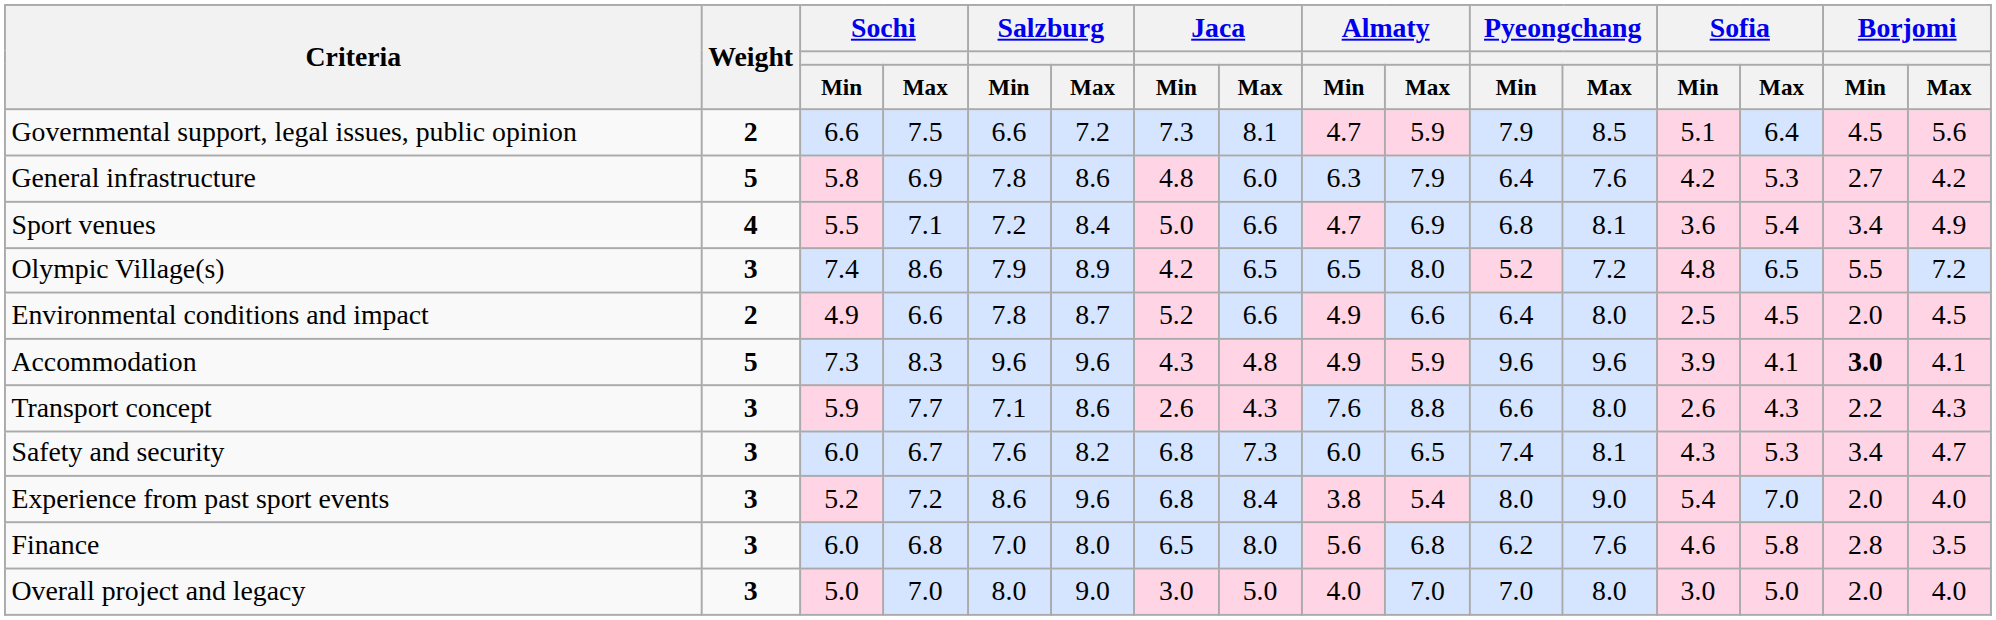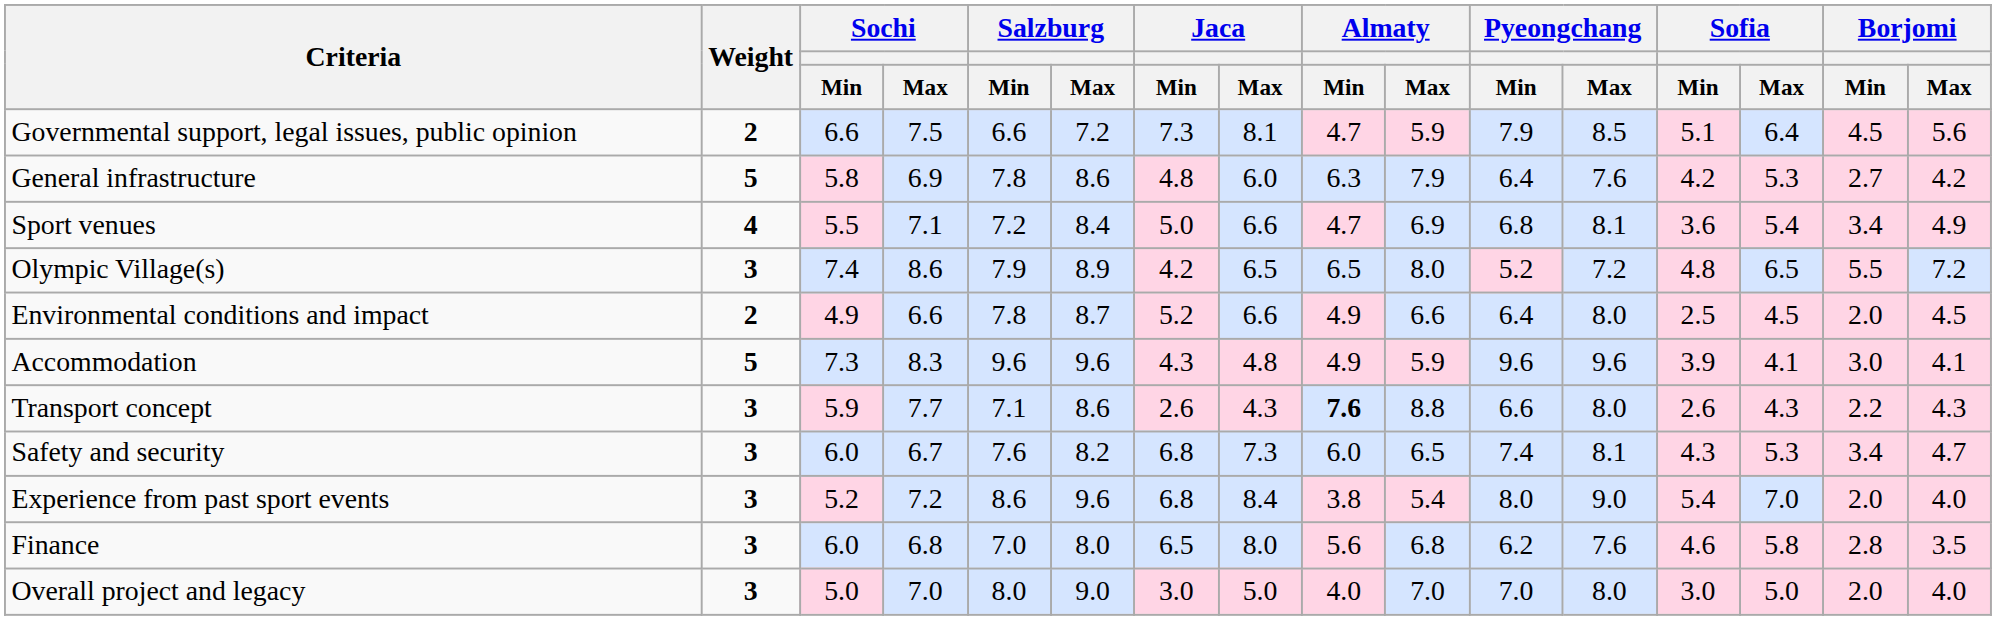(1865, 361) bold -> (1865, 361) normal
(1344, 407) normal -> (1344, 407) bold
